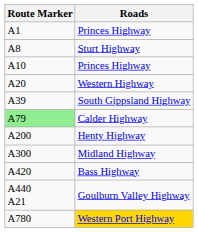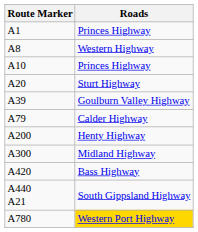(109, 48) Sturt Highway -> (116, 48) Western Highway
(116, 83) Western Highway -> (109, 83) Sturt Highway
(134, 101) South Gippsland Highway -> (134, 101) Goulburn Valley Highway
(17, 118) lightgreen background -> (17, 118) no background
(134, 195) Goulburn Valley Highway -> (134, 195) South Gippsland Highway
